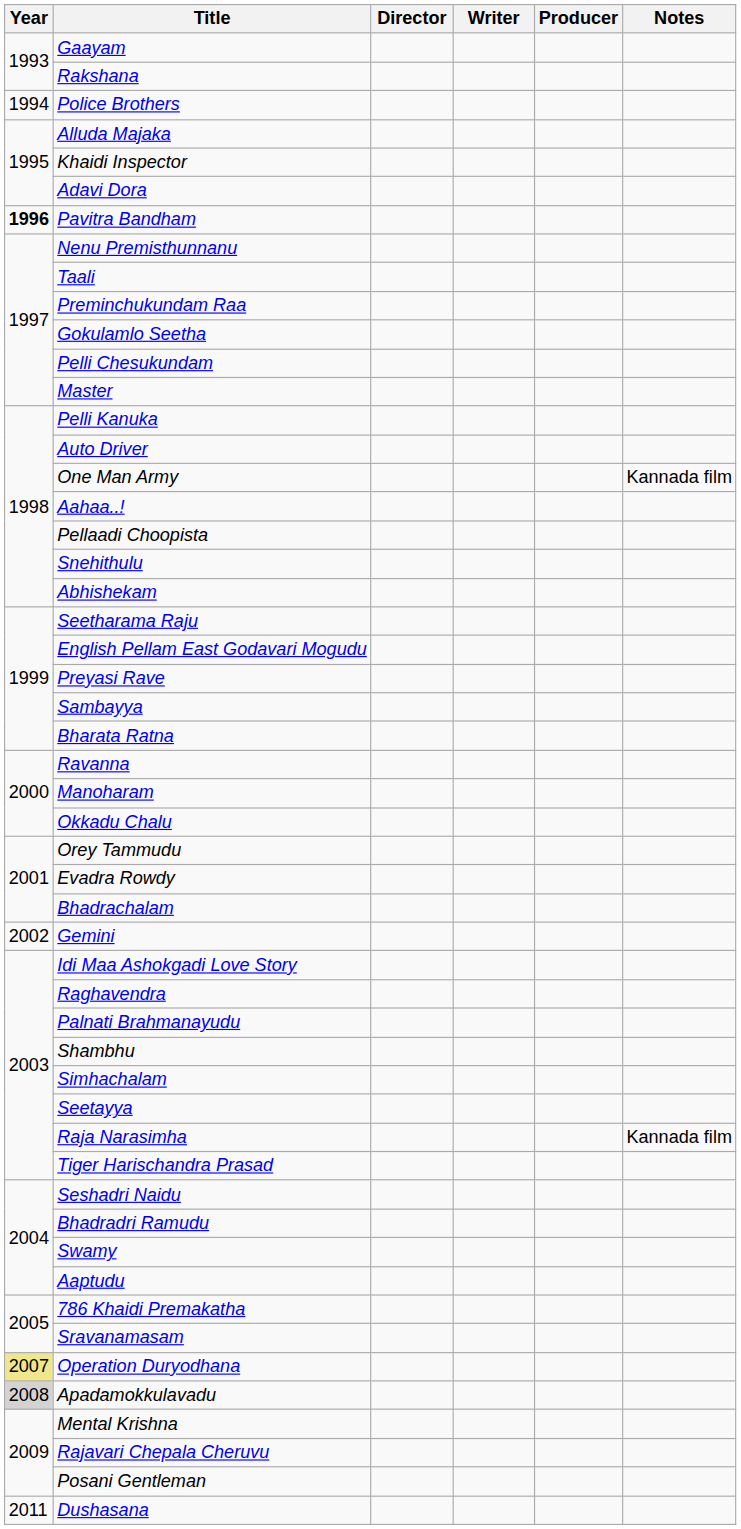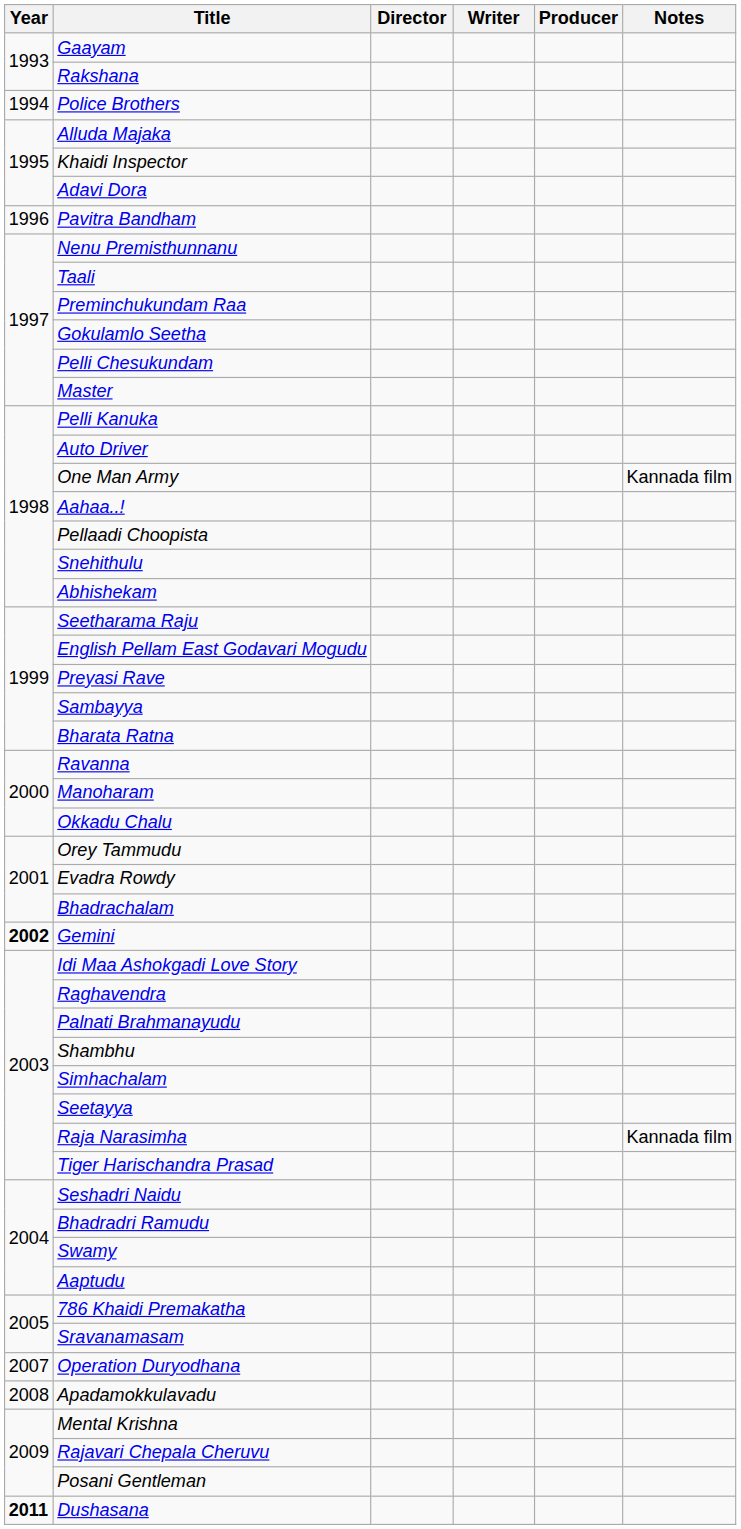(29, 219) bold -> (29, 219) normal
(29, 936) normal -> (29, 936) bold
(29, 1366) khaki background -> (29, 1366) no background
(29, 1395) lightgrey background -> (29, 1395) no background
(28, 1509) normal -> (28, 1509) bold
